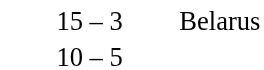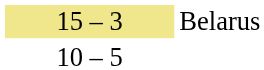(90, 21) no background -> (90, 21) khaki background
